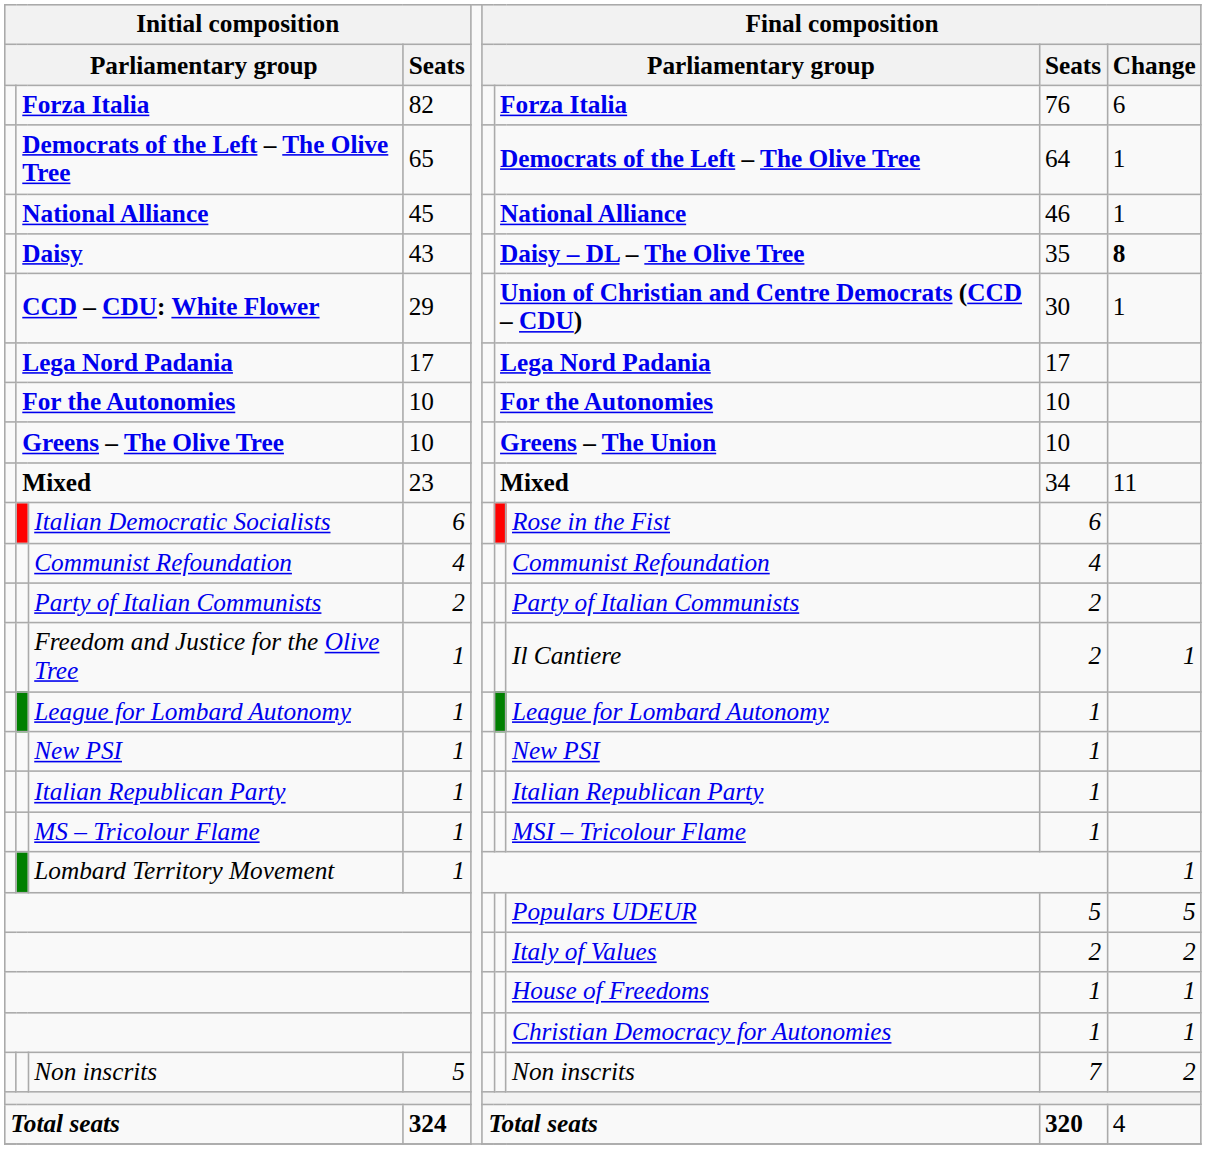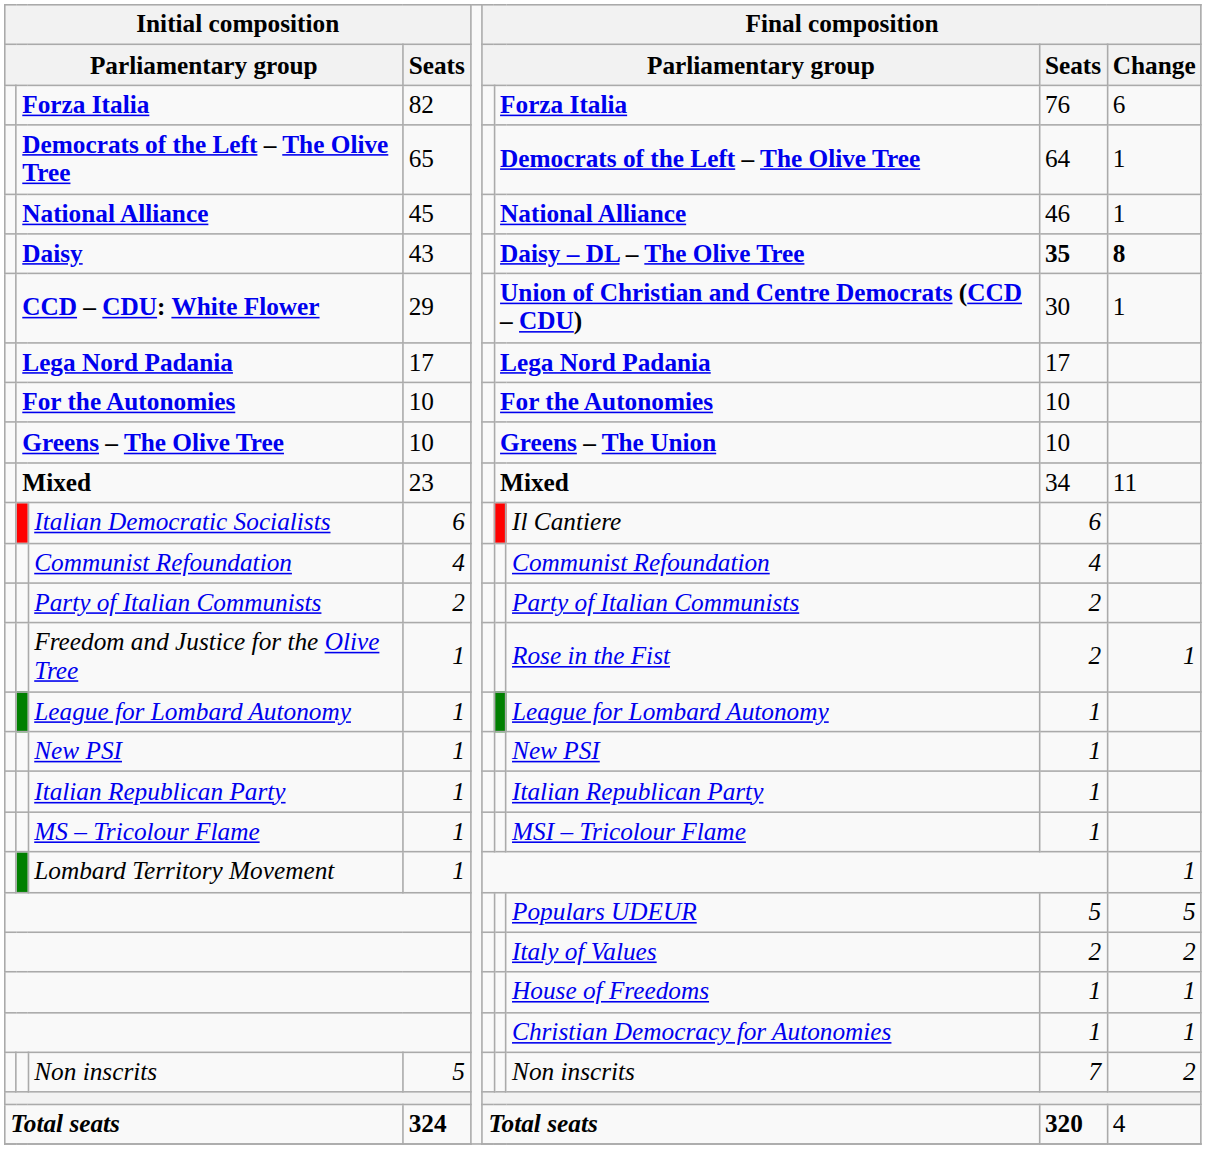(1058, 253) normal -> (1058, 253) bold
(591, 522) Rose in the Fist -> (567, 522) Il Cantiere
(567, 656) Il Cantiere -> (591, 656) Rose in the Fist
